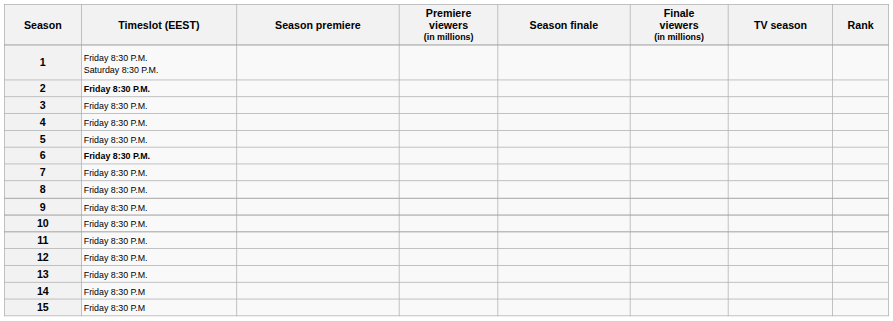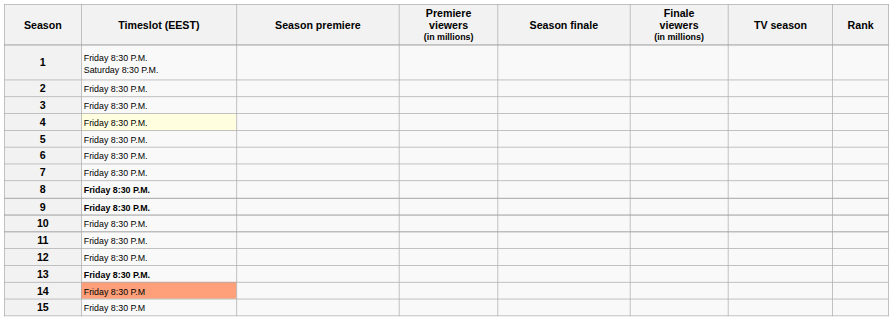(117, 89) bold -> (116, 90) normal
(116, 123) no background -> (116, 123) lightyellow background
(117, 156) bold -> (116, 157) normal
(116, 191) normal -> (117, 190) bold
(116, 208) normal -> (117, 207) bold
(116, 275) normal -> (117, 274) bold
(114, 292) no background -> (114, 292) lightsalmon background
